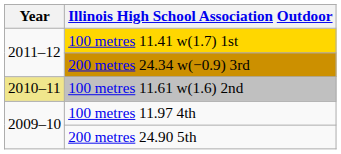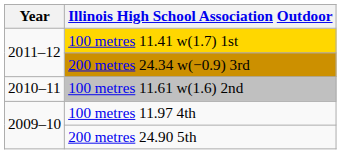(34, 88) khaki background -> (34, 88) no background
